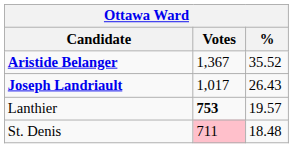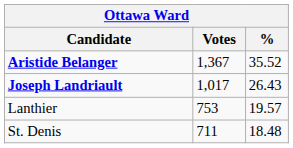(207, 108) bold -> (207, 108) normal
(207, 131) pink background -> (207, 131) no background
